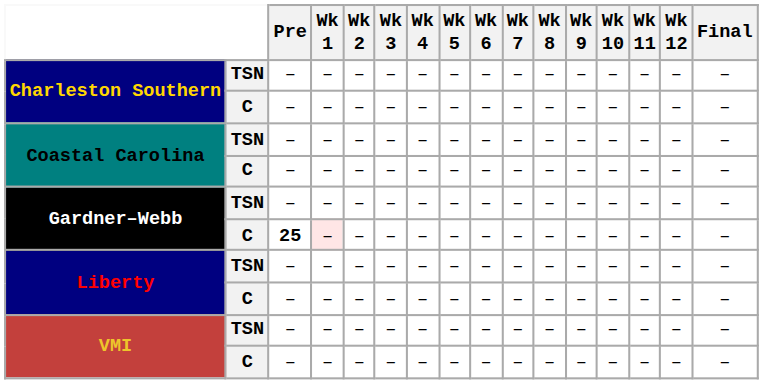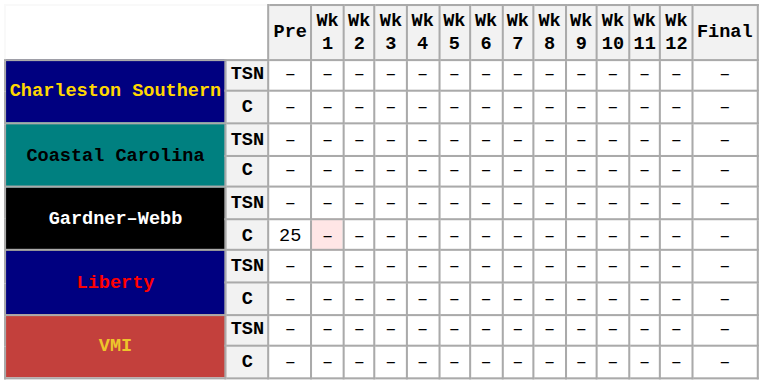(290, 235) bold -> (290, 235) normal
